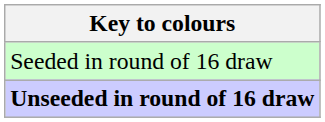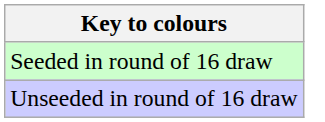(162, 98) bold -> (154, 98) normal
